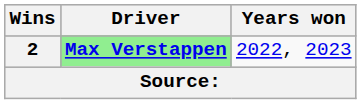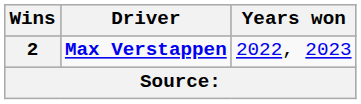(146, 52) lightgreen background -> (146, 52) no background
